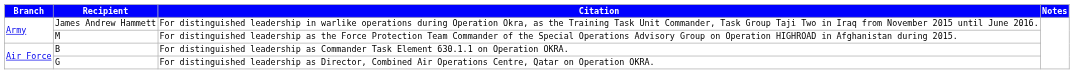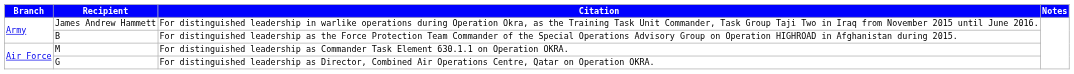(57, 37) M -> (57, 37) B
(57, 50) B -> (57, 50) M
